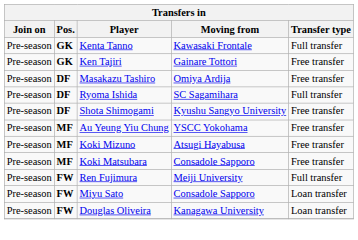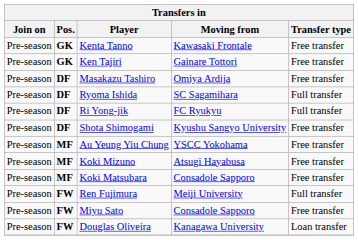(317, 45) Full transfer -> (317, 45) Free transfer
+ row: (104, 111)
(319, 194) Loan transfer -> (317, 210) Free transfer
